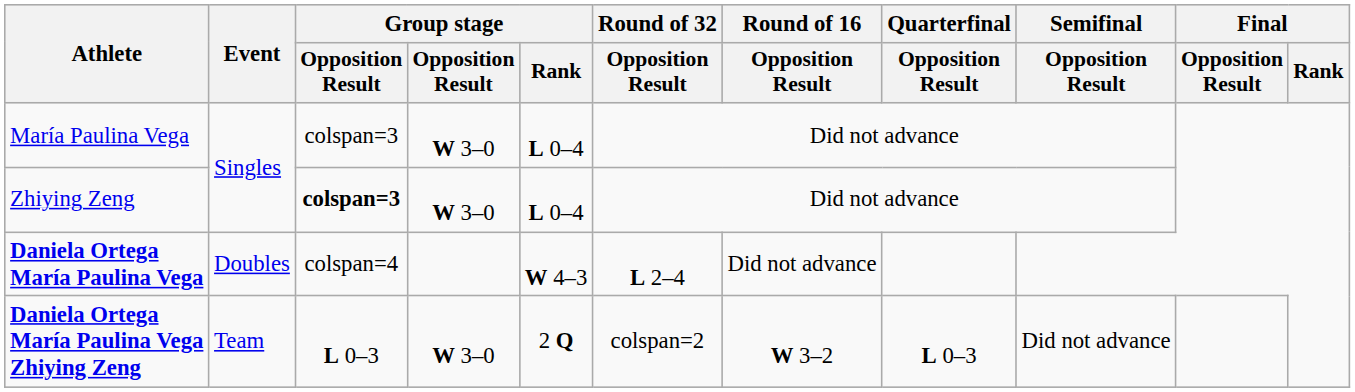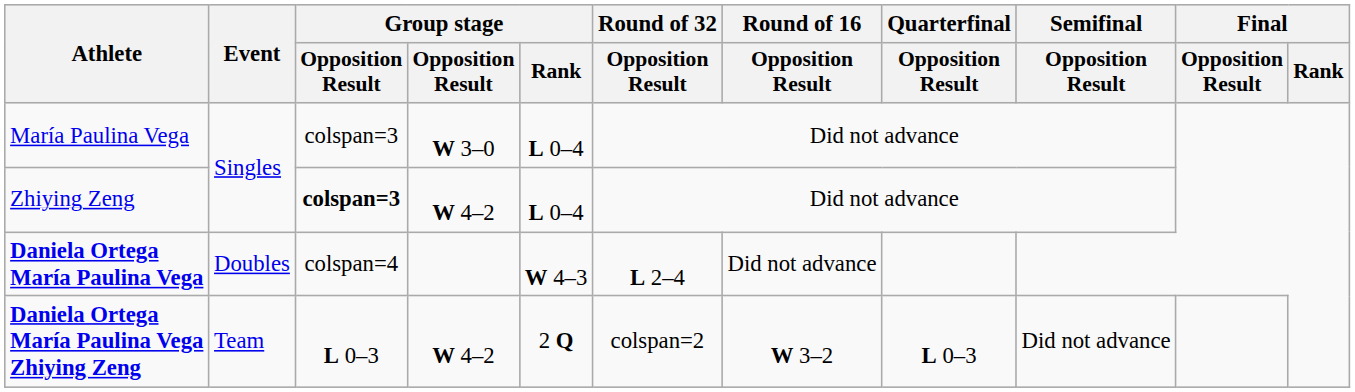(463, 213) W 3–0 -> (463, 213) W 4–2
(463, 355) W 3–0 -> (463, 355) W 4–2
